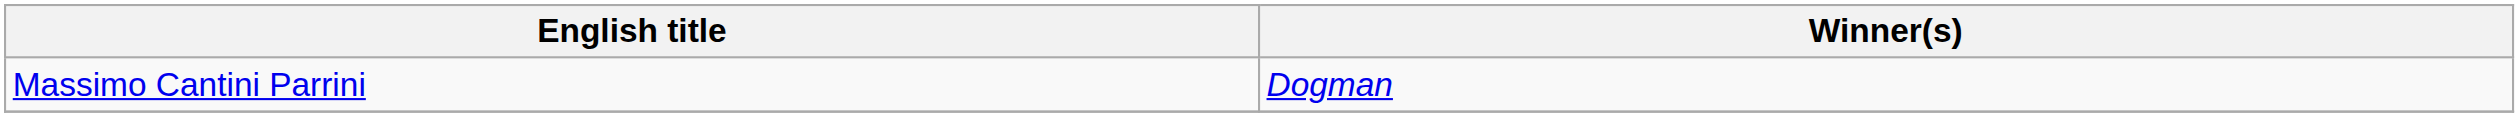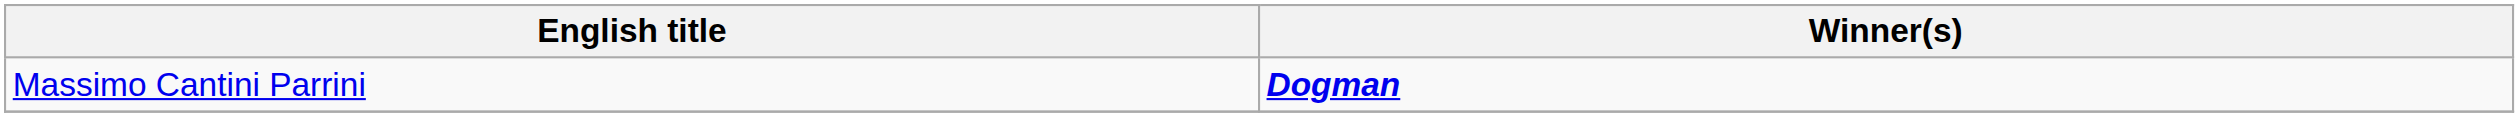(1330, 84) normal -> (1333, 84) bold
